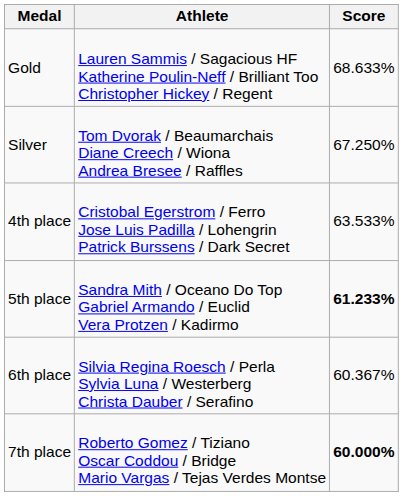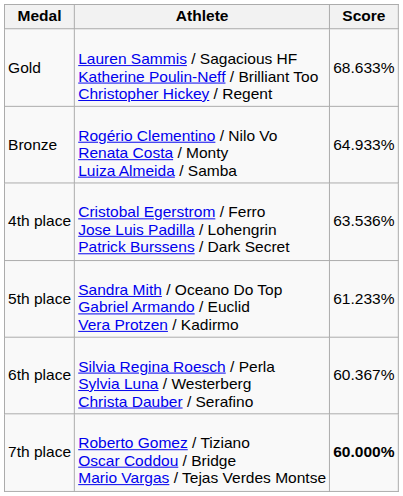- row: (27, 144)
+ row: (33, 144)
(364, 221) 63.533% -> (364, 221) 63.536%
(364, 298) bold -> (364, 298) normal
